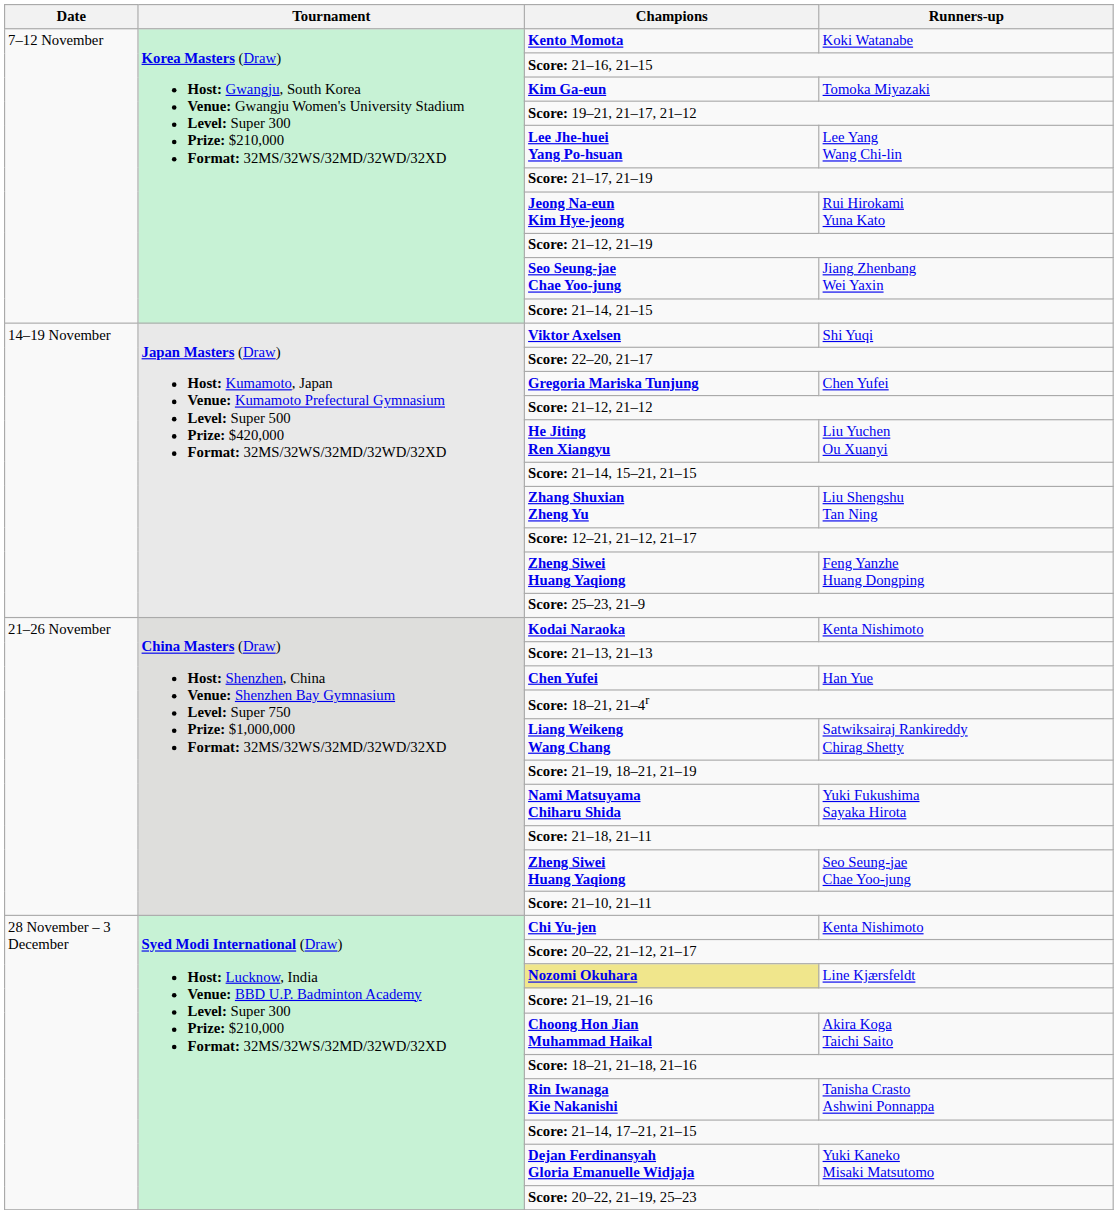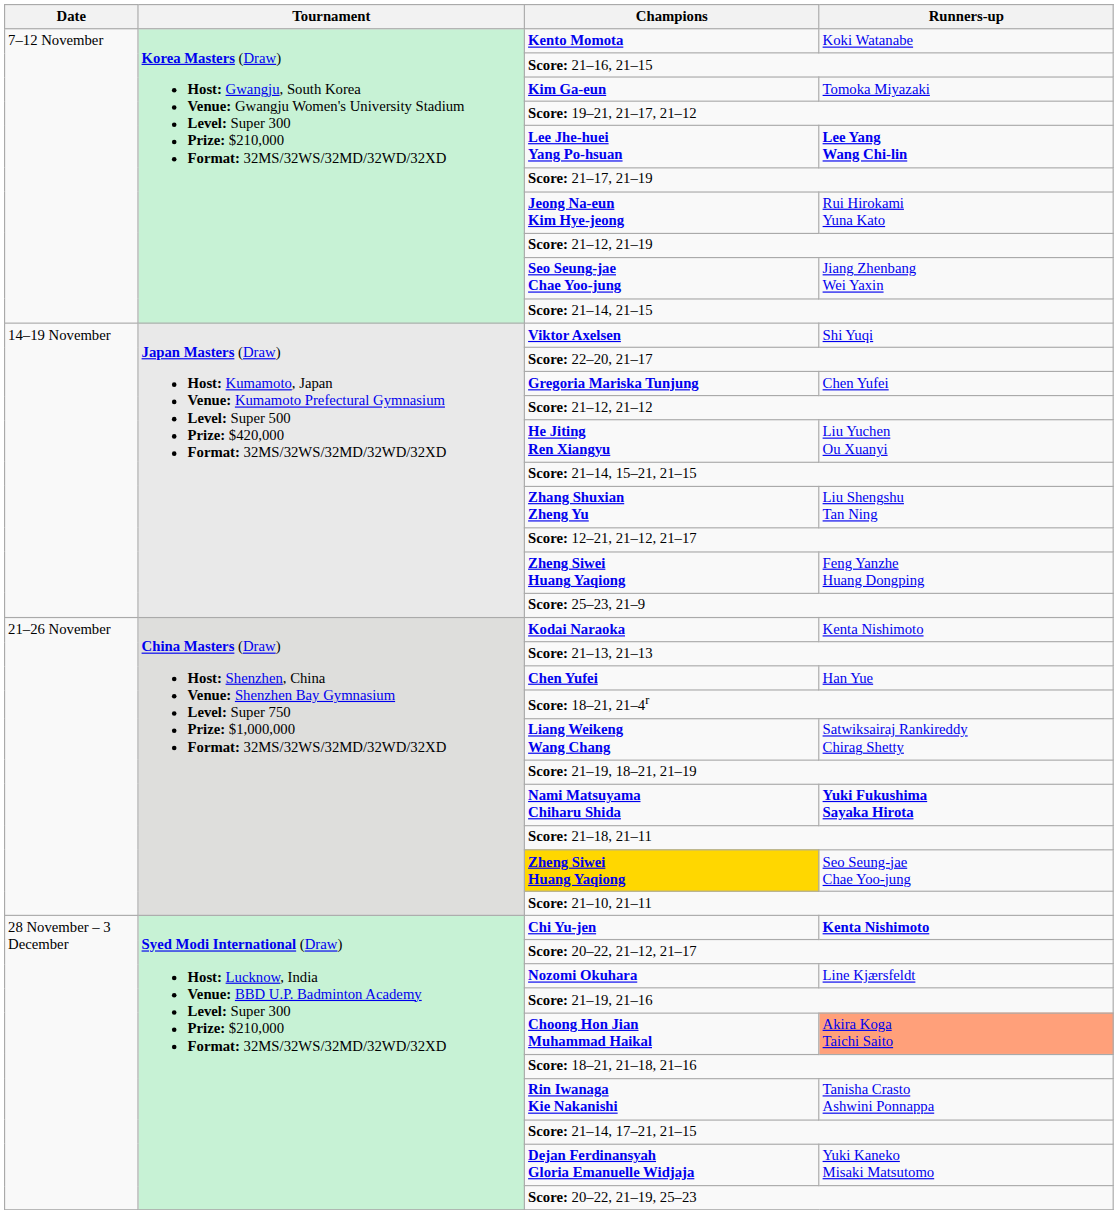(862, 146) normal -> (865, 146) bold
(871, 804) normal -> (875, 804) bold
(577, 870) no background -> (577, 870) gold background
(873, 927) normal -> (876, 927) bold
(583, 975) khaki background -> (583, 975) no background
(858, 1033) no background -> (858, 1033) lightsalmon background
